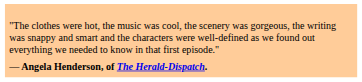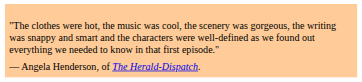(108, 67) bold -> (105, 67) normal
